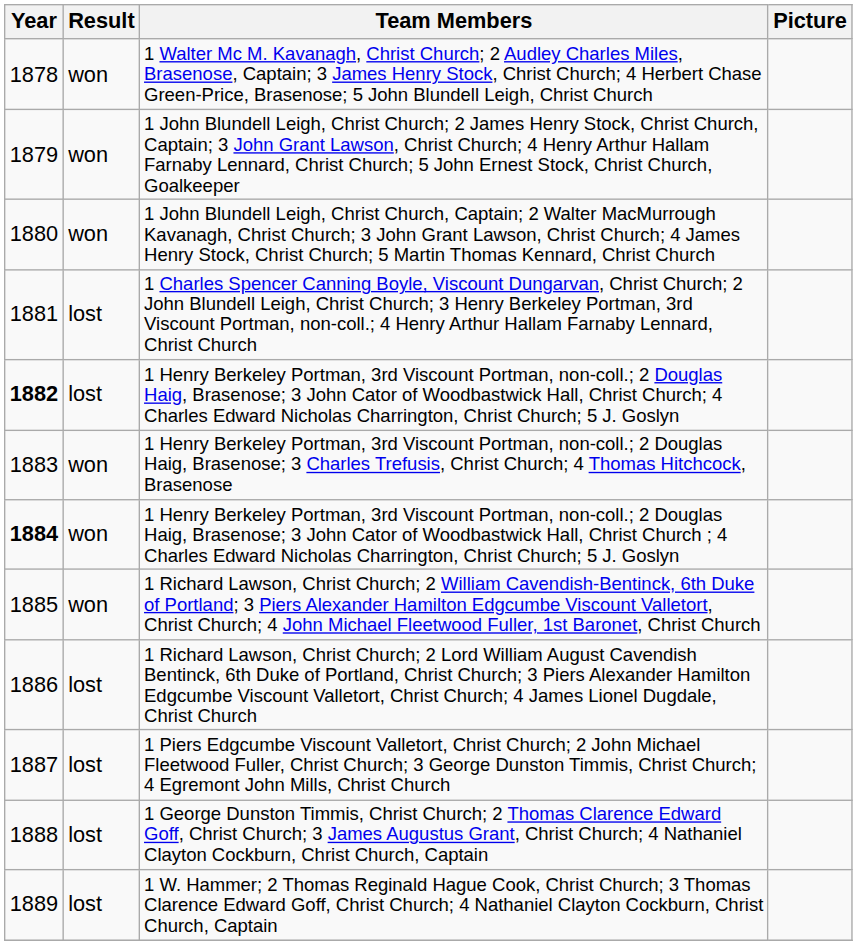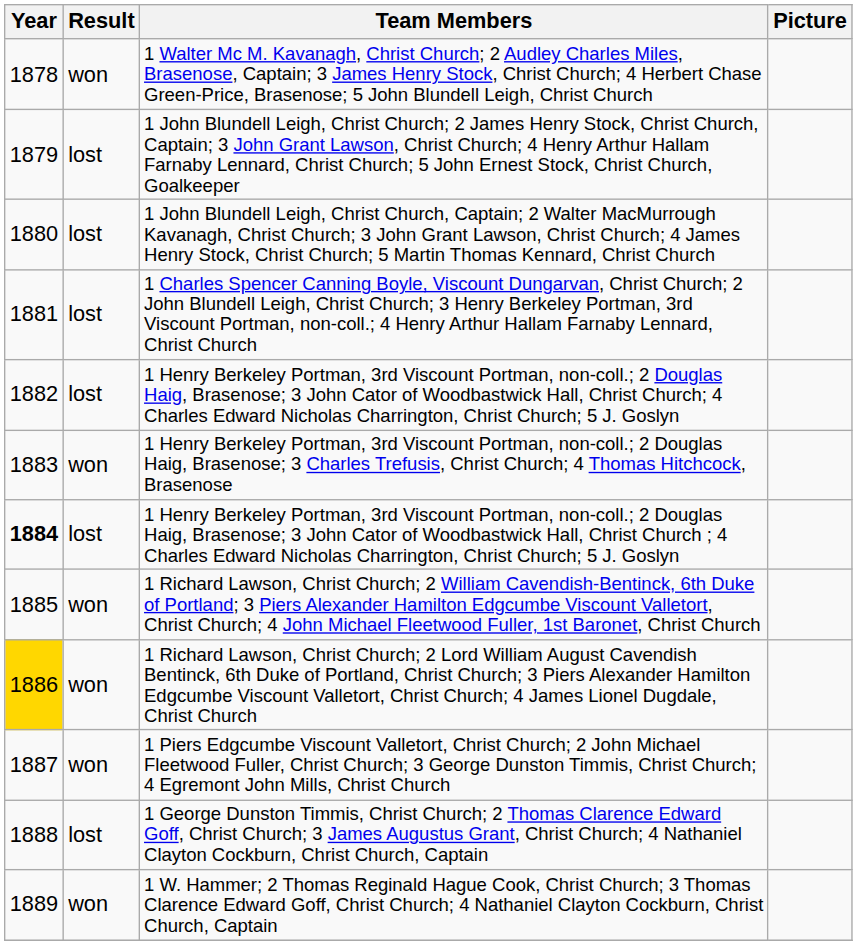(88, 154) won -> (85, 154) lost
(88, 234) won -> (85, 234) lost
(34, 394) bold -> (34, 394) normal
(88, 534) won -> (85, 534) lost
(34, 684) no background -> (34, 684) gold background
(85, 684) lost -> (88, 684) won
(85, 764) lost -> (88, 764) won
(85, 904) lost -> (88, 904) won
